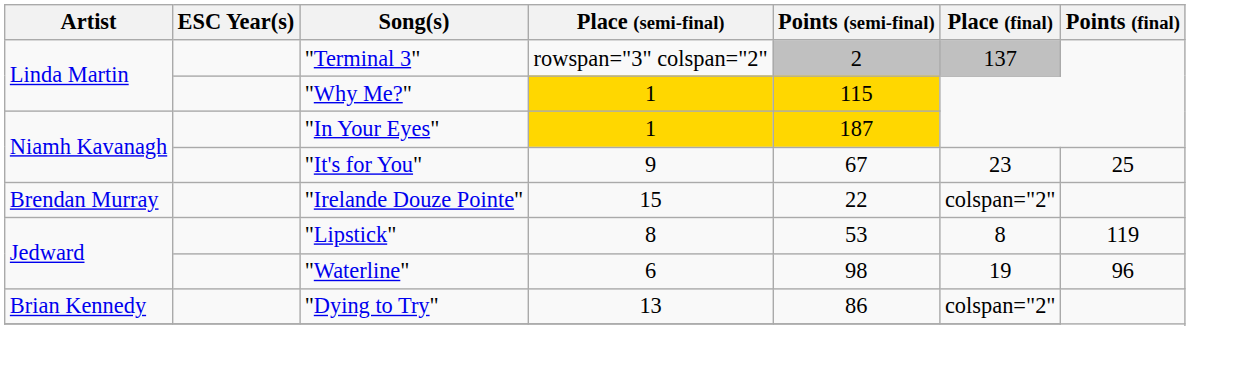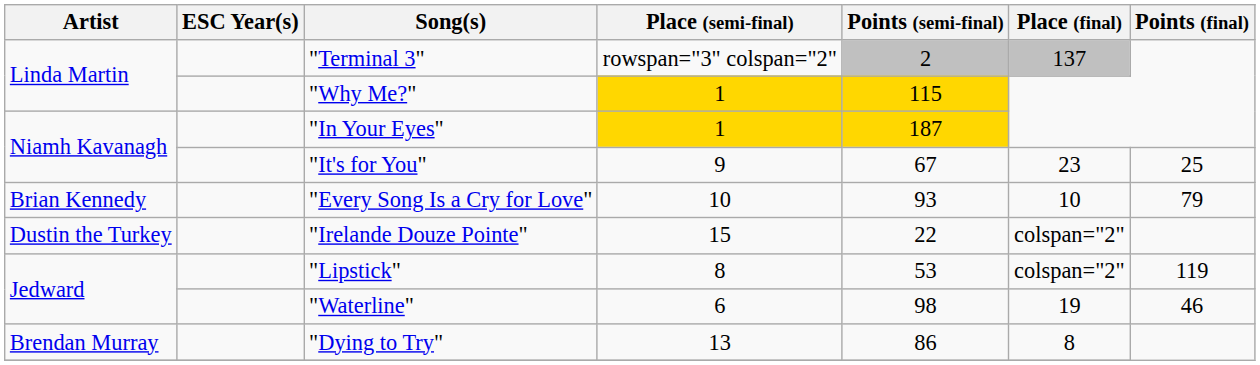+ row: (451, 199)
(84, 199) Brendan Murray -> (91, 235) Dustin the Turkey
(1000, 235) 8 -> (1069, 270) colspan="2"
(1123, 270) 96 -> (1192, 306) 46
(78, 306) Brian Kennedy -> (84, 341) Brendan Murray
(1000, 306) colspan="2" -> (1069, 341) 8
